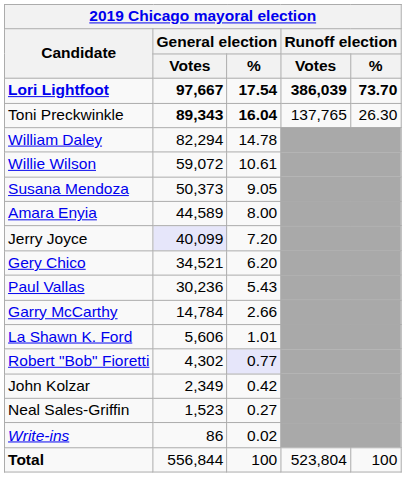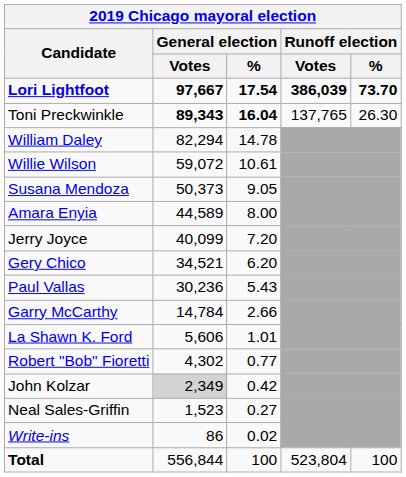(200, 238) lavender background -> (200, 238) no background
(262, 361) lavender background -> (262, 361) no background
(204, 386) no background -> (204, 386) lightgrey background
